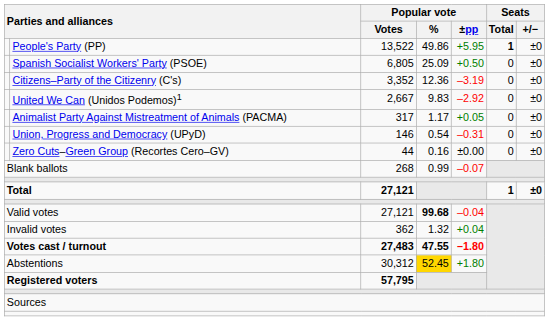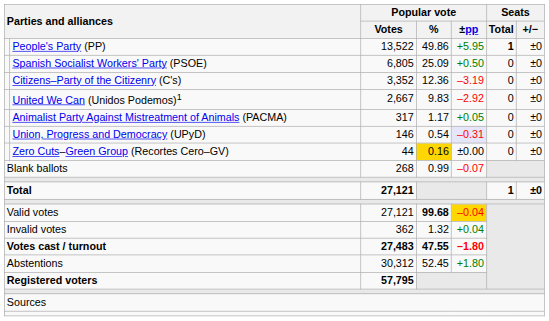(471, 134) no background -> (471, 134) lavender background
(438, 151) no background -> (438, 151) gold background
(471, 212) no background -> (471, 212) gold background
(435, 263) gold background -> (435, 263) no background
